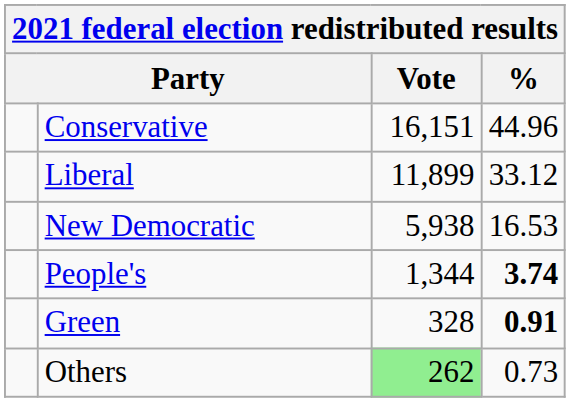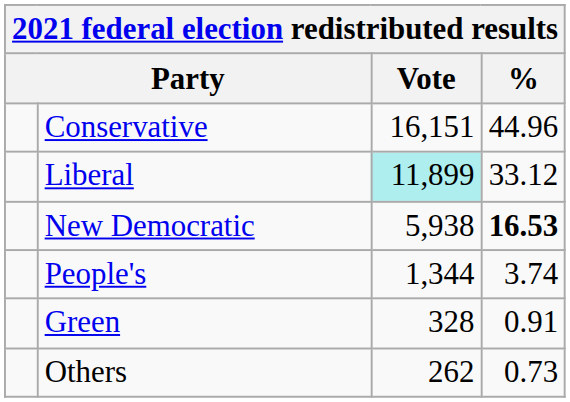(433, 175) no background -> (433, 175) paleturquoise background
(523, 224) normal -> (523, 224) bold
(531, 273) bold -> (531, 273) normal
(531, 322) bold -> (531, 322) normal
(451, 371) lightgreen background -> (451, 371) no background
